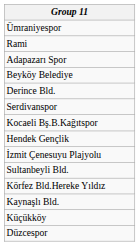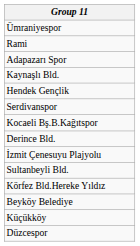(40, 75) Beyköy Belediye -> (33, 75) Kaynaşlı Bld.
(31, 91) Derince Bld. -> (38, 91) Hendek Gençlik
(38, 138) Hendek Gençlik -> (31, 138) Derince Bld.
(33, 202) Kaynaşlı Bld. -> (40, 202) Beyköy Belediye
